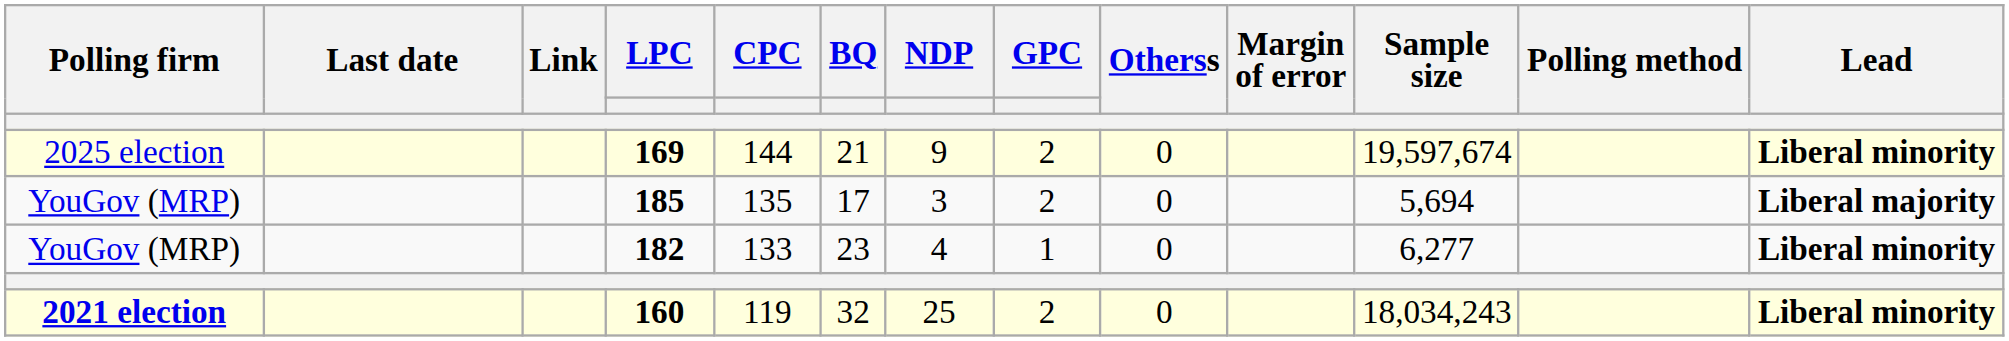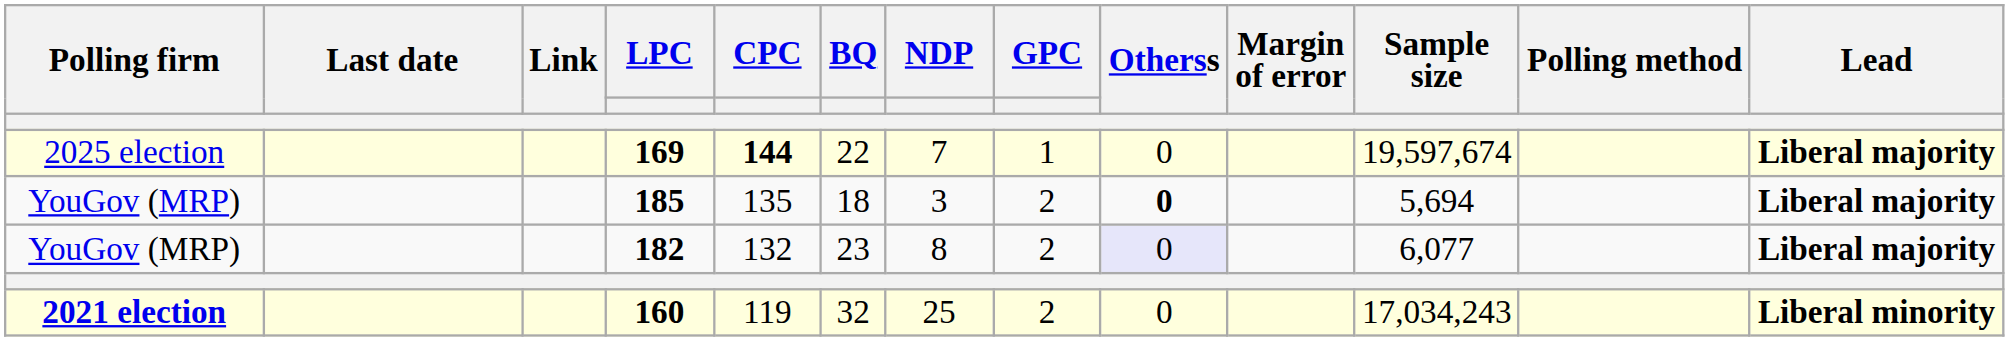(767, 153) normal -> (767, 153) bold
(853, 153) 21 -> (853, 153) 22
(939, 153) 9 -> (939, 153) 7
(1047, 153) 2 -> (1047, 153) 1
(1877, 153) Liberal minority -> (1877, 153) Liberal majority
(853, 201) 17 -> (853, 201) 18
(1164, 201) normal -> (1164, 201) bold
(767, 249) 133 -> (767, 249) 132
(939, 249) 4 -> (939, 249) 8
(1047, 249) 1 -> (1047, 249) 2
(1164, 249) no background -> (1164, 249) lavender background
(1437, 249) 6,277 -> (1437, 249) 6,077
(1877, 249) Liberal minority -> (1877, 249) Liberal majority
(1437, 312) 18,034,243 -> (1437, 312) 17,034,243
